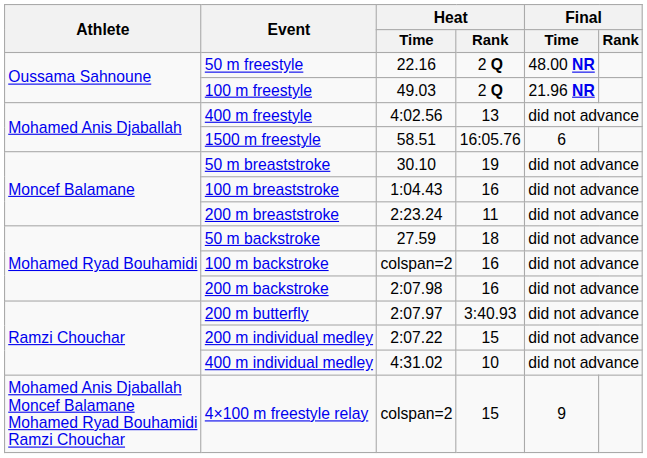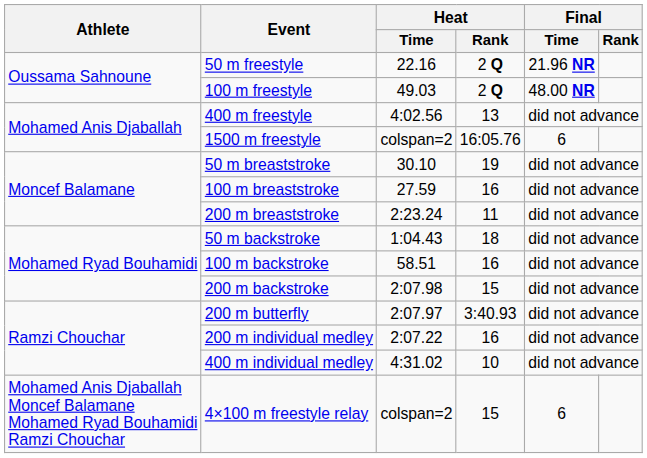(562, 66) 48.00 NR -> (562, 66) 21.96 NR
(562, 90) 21.96 NR -> (562, 90) 48.00 NR
(416, 140) 58.51 -> (416, 140) colspan=2
(416, 190) 1:04.43 -> (416, 190) 27.59
(416, 239) 27.59 -> (416, 239) 1:04.43
(416, 264) colspan=2 -> (416, 264) 58.51
(490, 289) 16 -> (490, 289) 15
(490, 338) 15 -> (490, 338) 16
(562, 414) 9 -> (562, 414) 6
